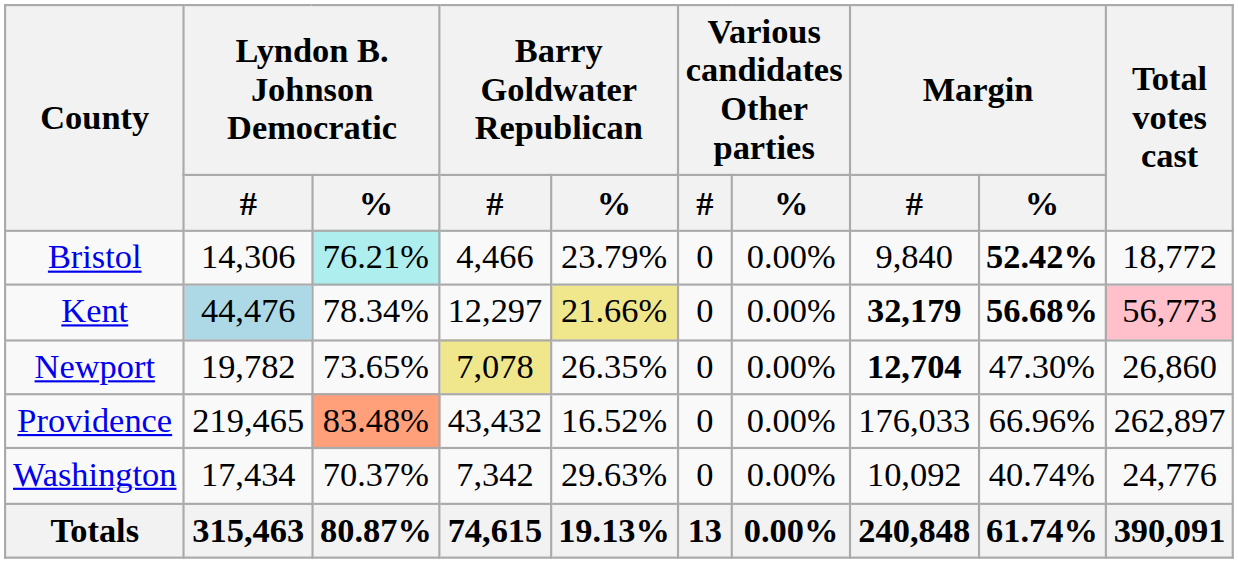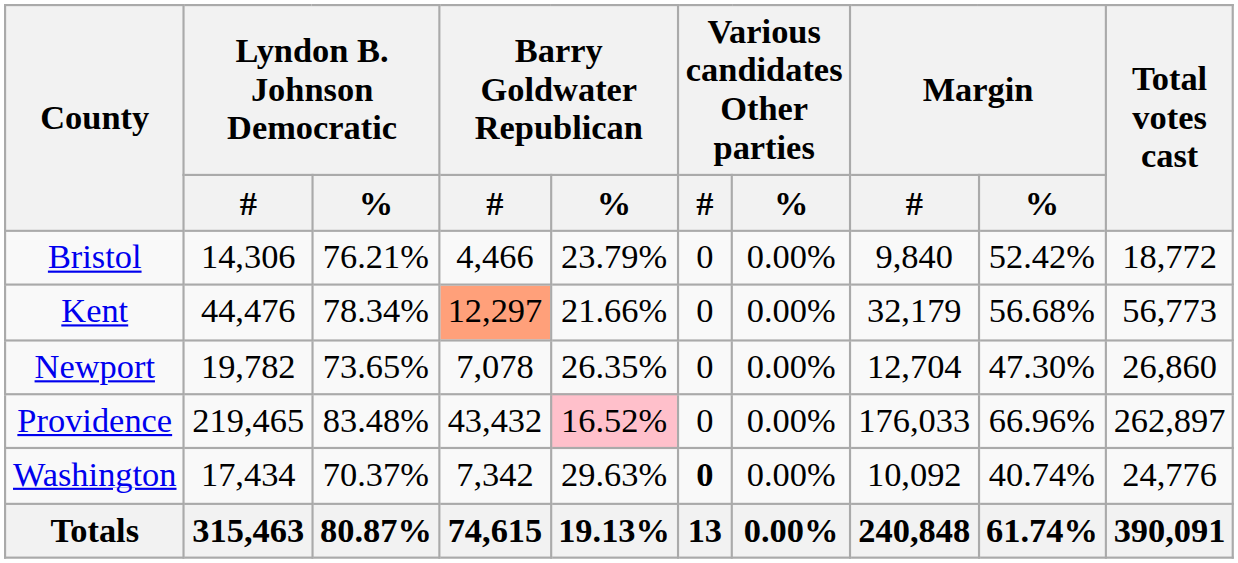(376, 256) paleturquoise background -> (376, 256) no background
(1042, 256) bold -> (1042, 256) normal
(248, 311) lightblue background -> (248, 311) no background
(495, 311) no background -> (495, 311) lightsalmon background
(614, 311) khaki background -> (614, 311) no background
(914, 311) bold -> (914, 311) normal
(1042, 311) bold -> (1042, 311) normal
(1170, 311) pink background -> (1170, 311) no background
(495, 366) khaki background -> (495, 366) no background
(914, 366) bold -> (914, 366) normal
(376, 420) lightsalmon background -> (376, 420) no background
(614, 420) no background -> (614, 420) pink background
(705, 475) normal -> (705, 475) bold
